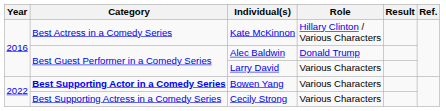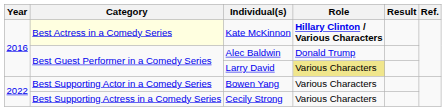(102, 32) no background -> (102, 32) lightyellow background
(340, 32) normal -> (339, 32) bold
(340, 68) no background -> (336, 68) khaki background
(129, 83) bold -> (122, 83) normal
